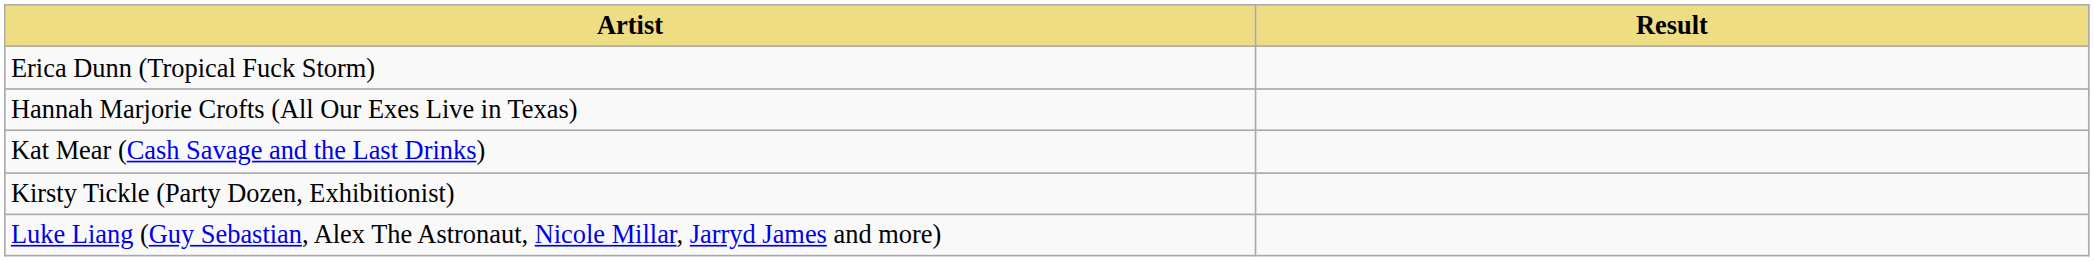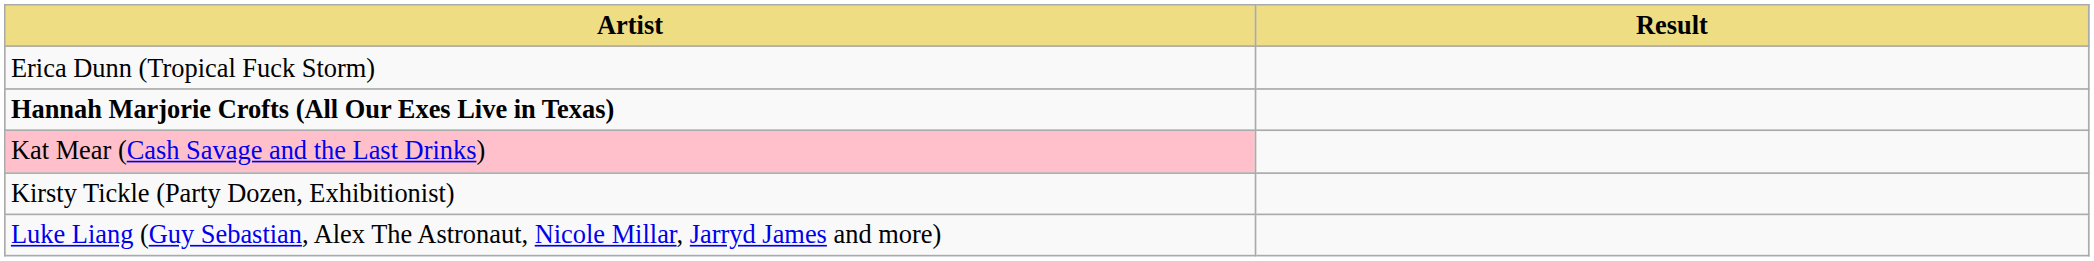(294, 109) normal -> (313, 109) bold
(248, 151) no background -> (248, 151) pink background
